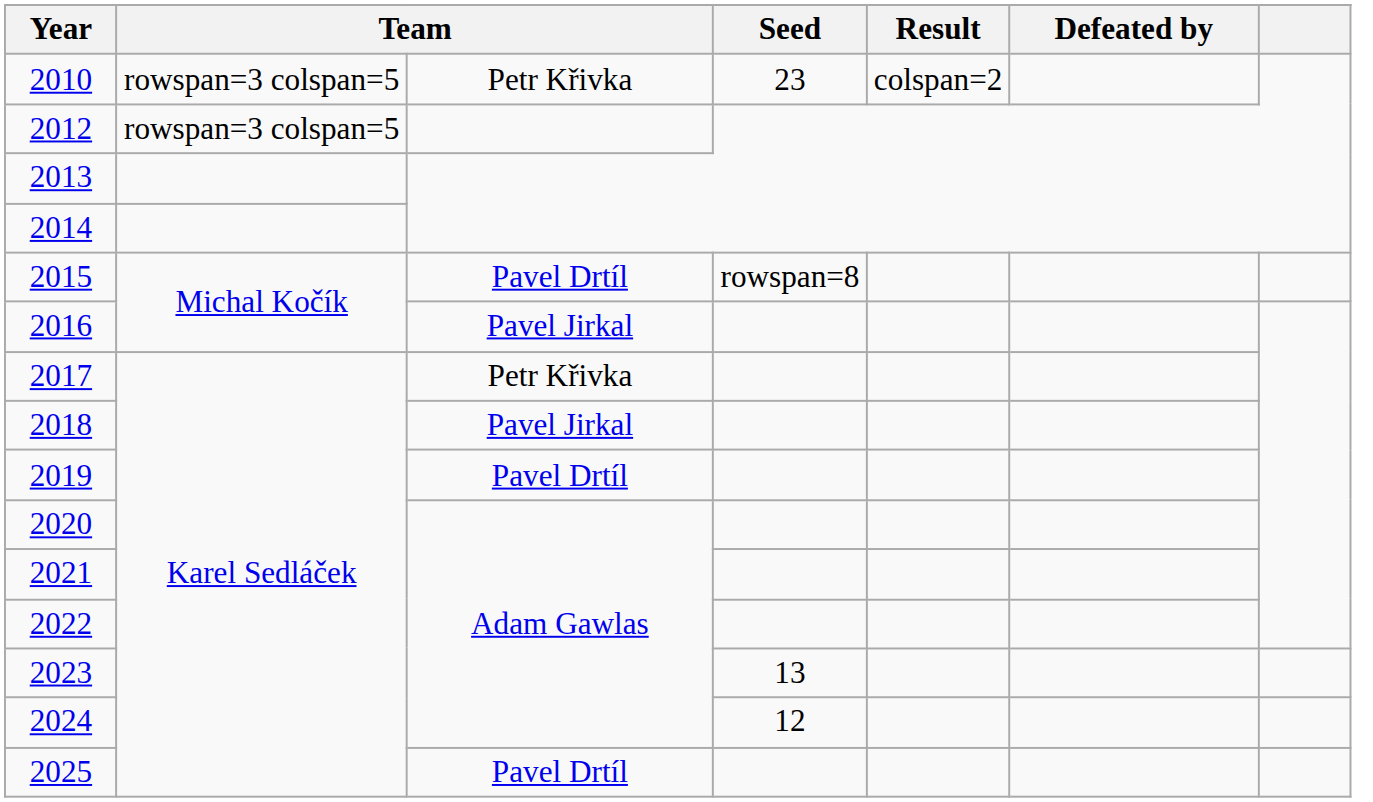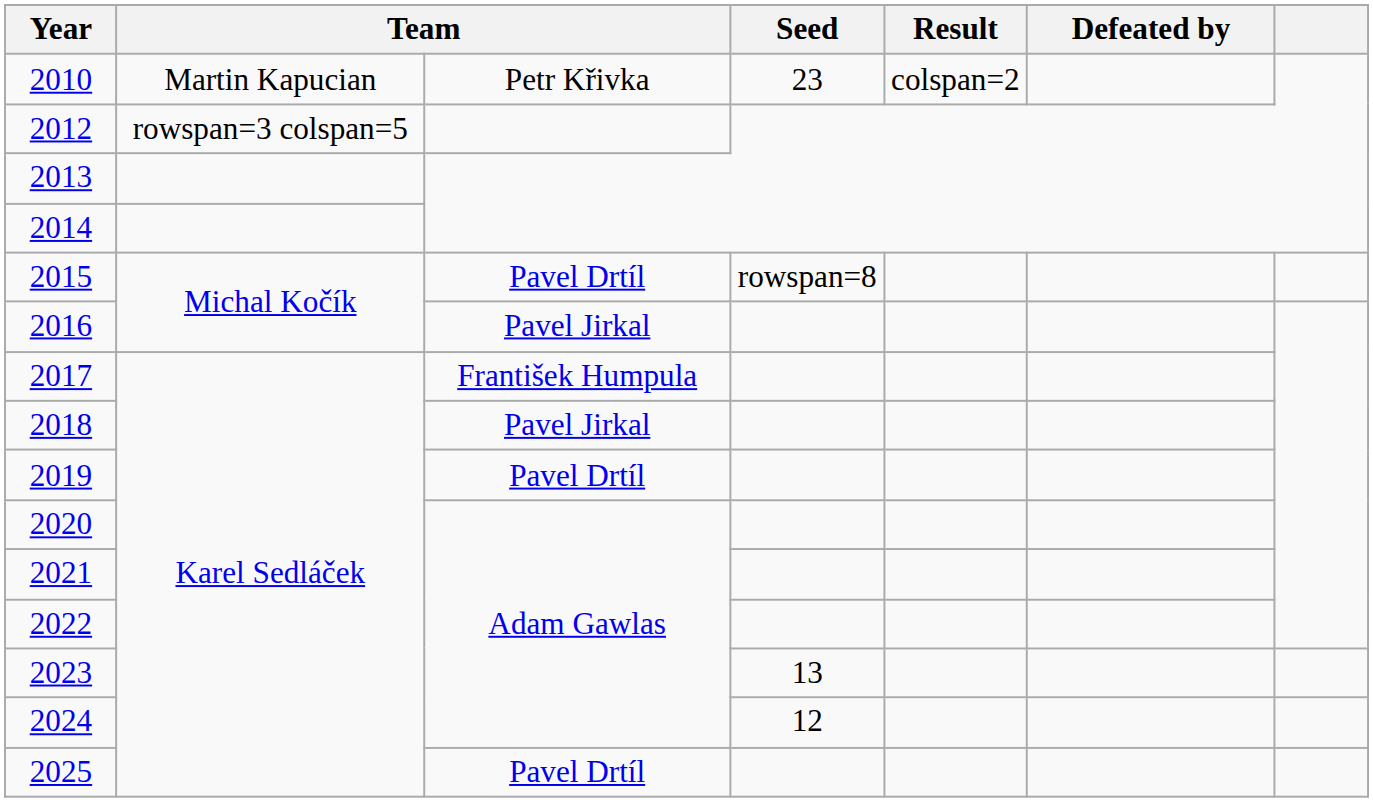(262, 78) rowspan=3 colspan=5 -> (270, 78) Martin Kapucian
(560, 375) Petr Křivka -> (577, 375) František Humpula
